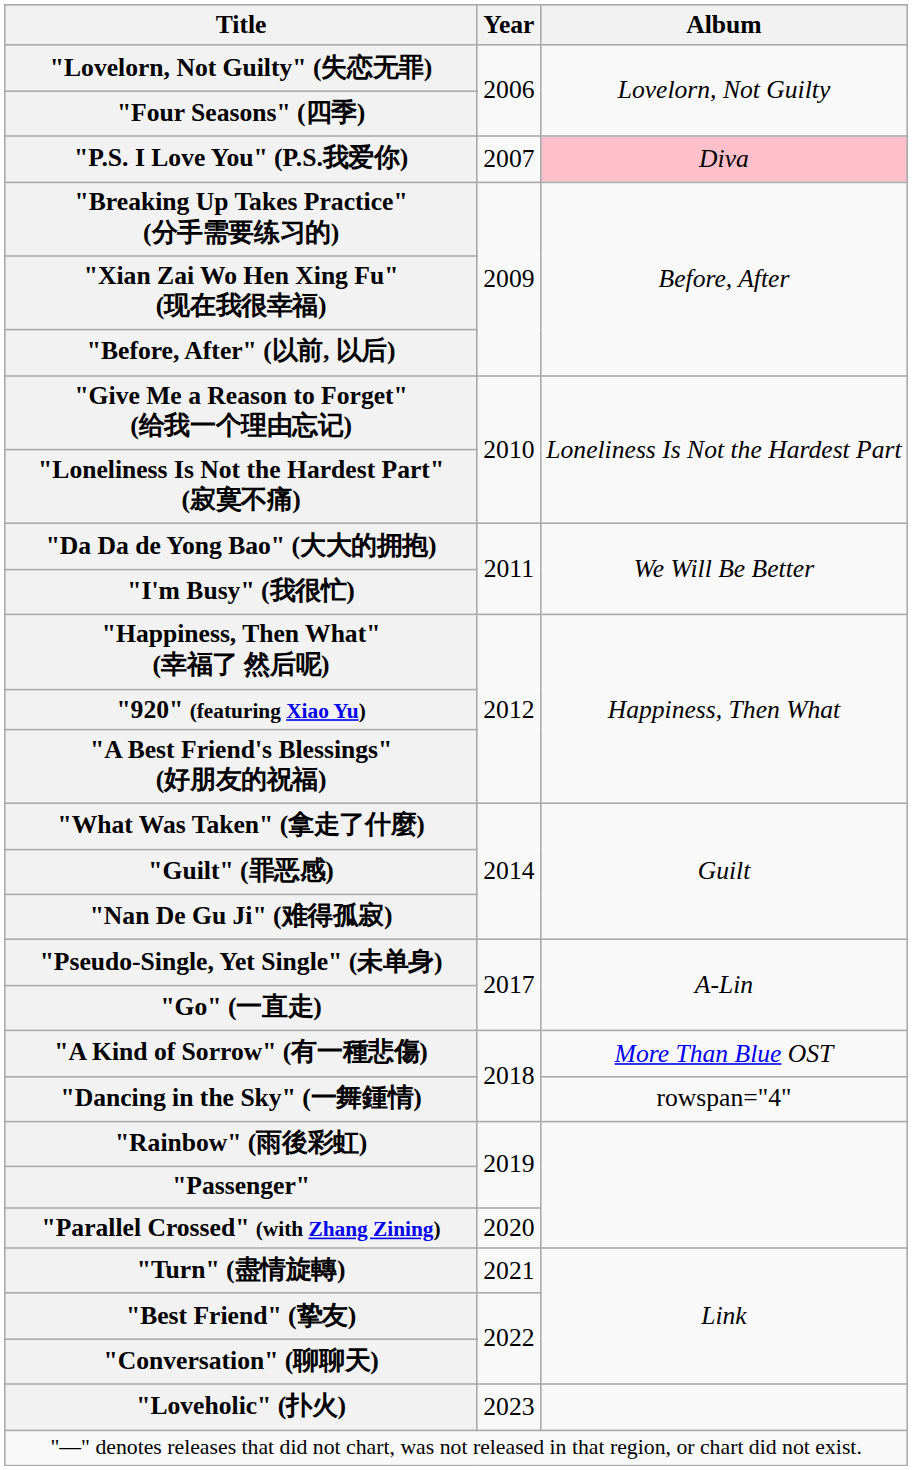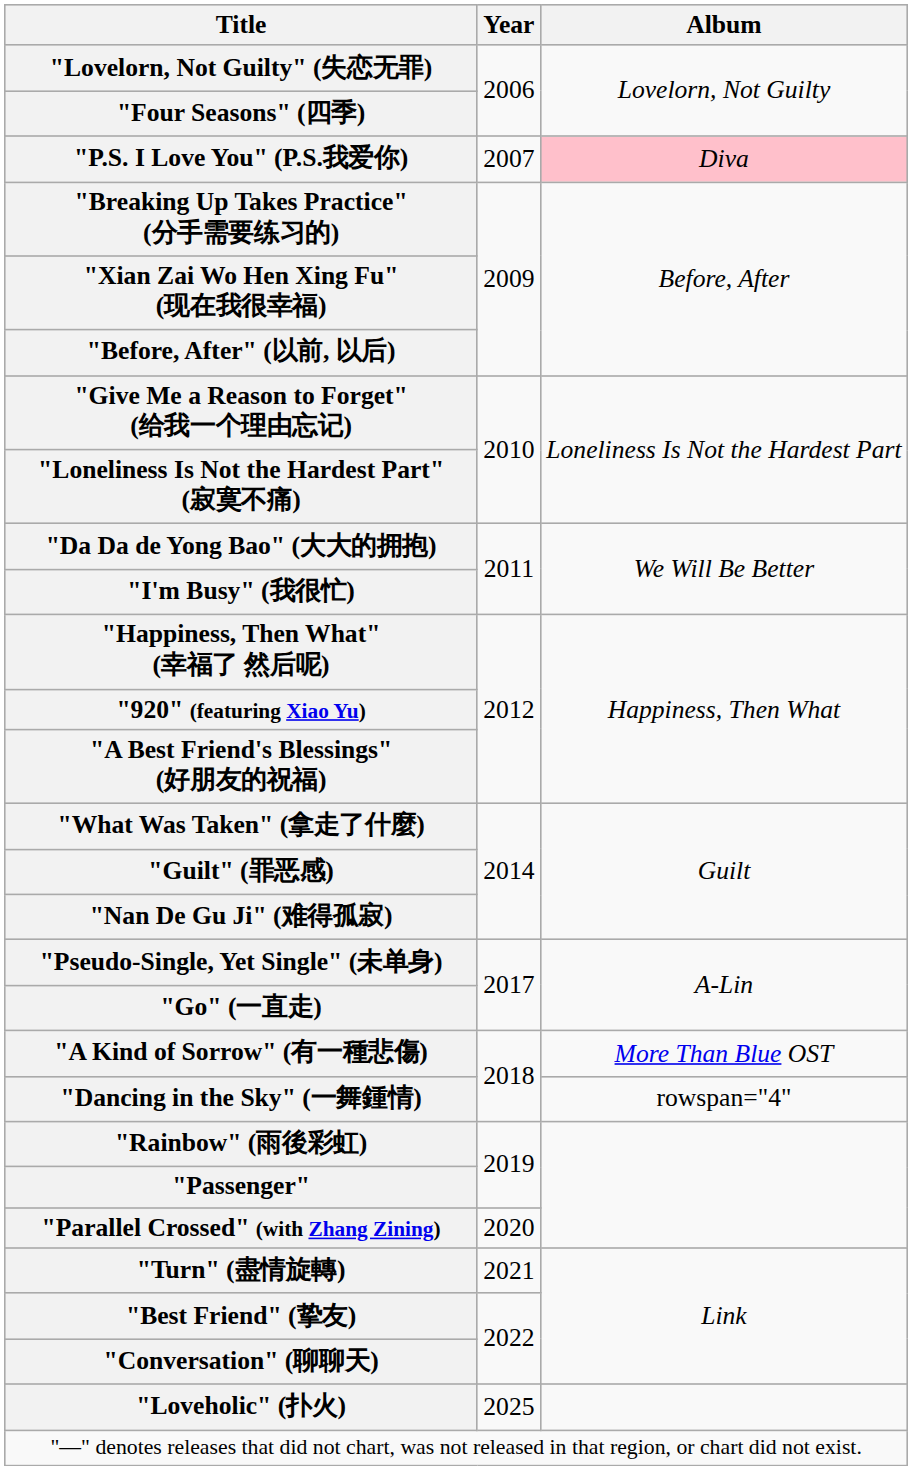(509, 1406) 2023 -> (509, 1406) 2025
